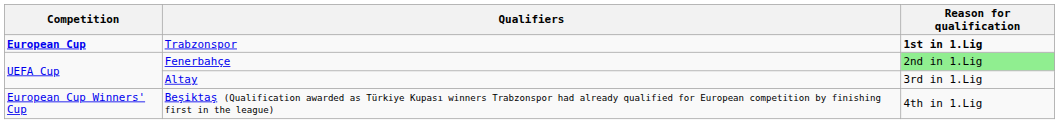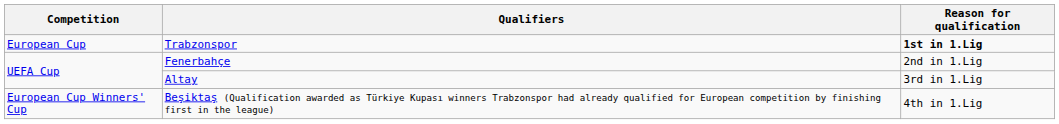(46, 44) bold -> (46, 44) normal
(943, 62) lightgreen background -> (943, 62) no background
